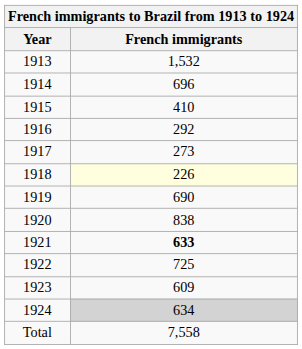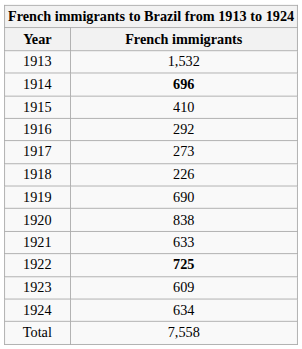(184, 84) normal -> (184, 84) bold
(184, 174) lightyellow background -> (184, 174) no background
(184, 242) bold -> (184, 242) normal
(184, 265) normal -> (184, 265) bold
(184, 310) lightgrey background -> (184, 310) no background
